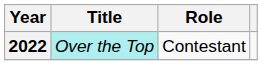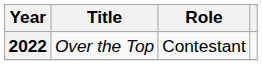(105, 45) paleturquoise background -> (105, 45) no background
